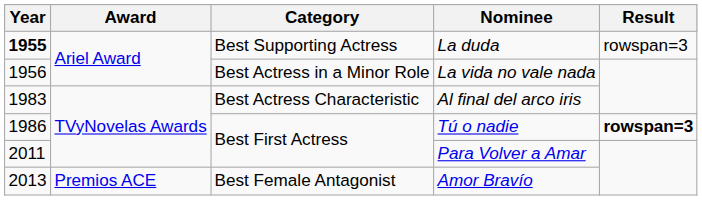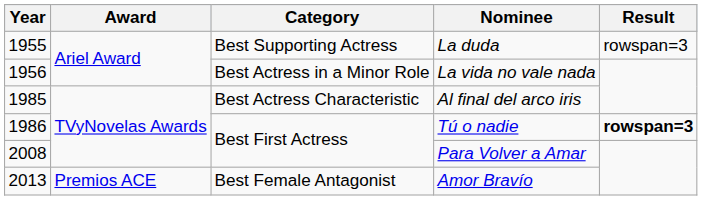(28, 45) bold -> (28, 45) normal
(28, 99) 1983 -> (28, 99) 1985
(27, 153) 2011 -> (28, 153) 2008
